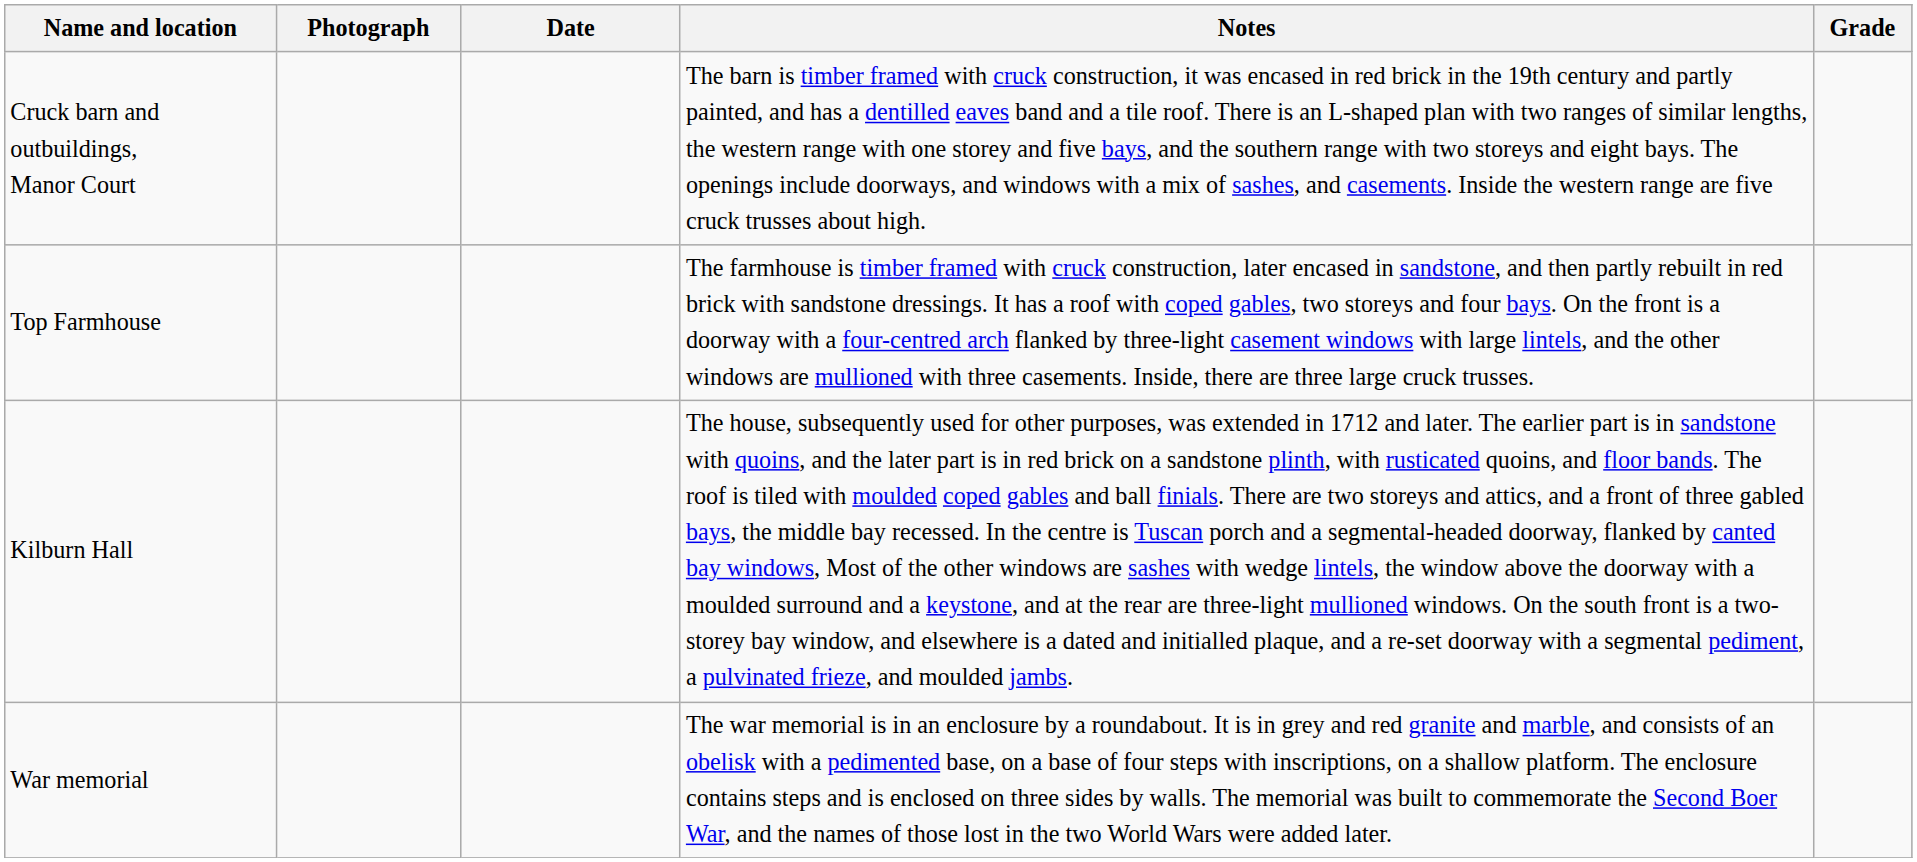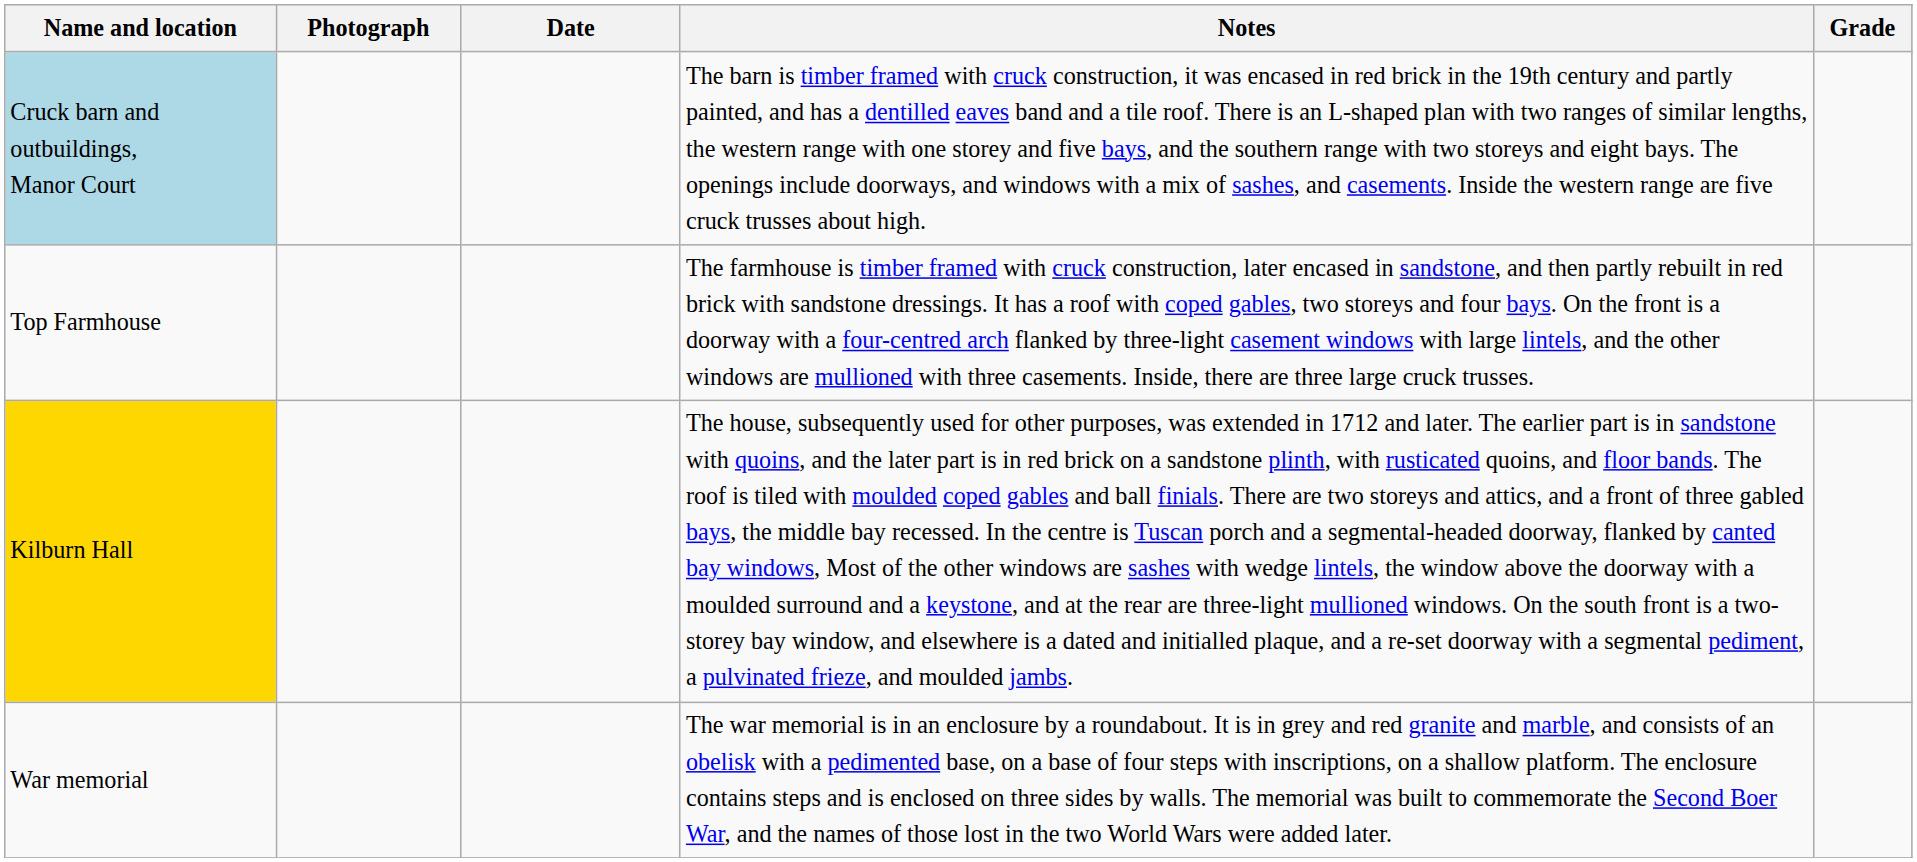(85, 148) no background -> (85, 148) lightblue background
(72, 550) no background -> (72, 550) gold background
